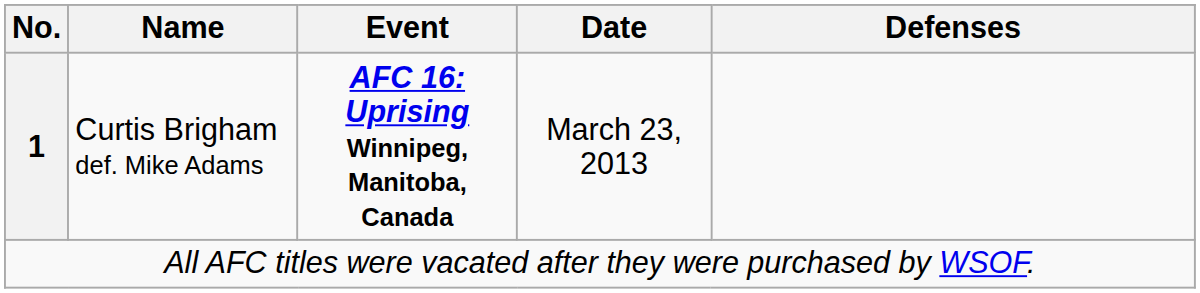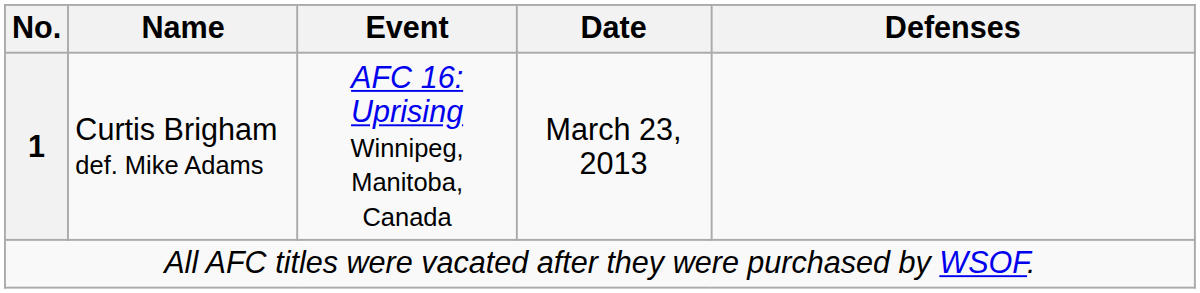(407, 145) bold -> (407, 145) normal
